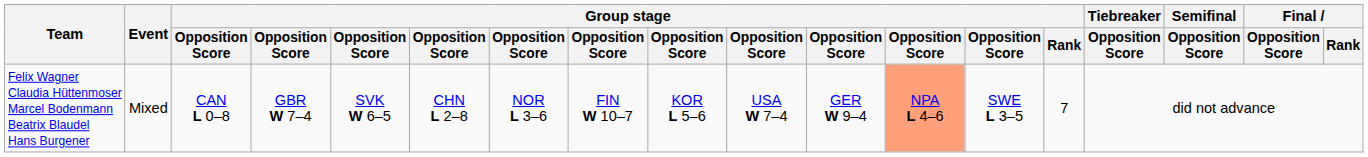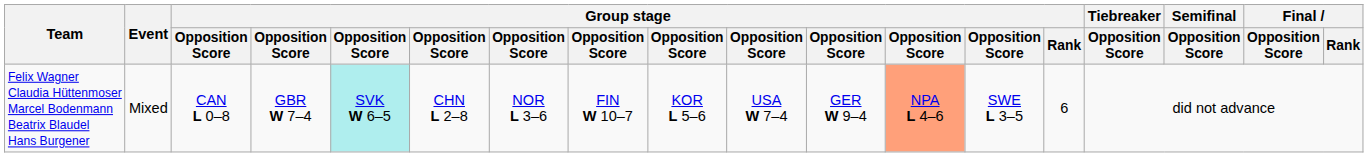(370, 109) no background -> (370, 109) paleturquoise background
(1064, 109) 7 -> (1064, 109) 6
